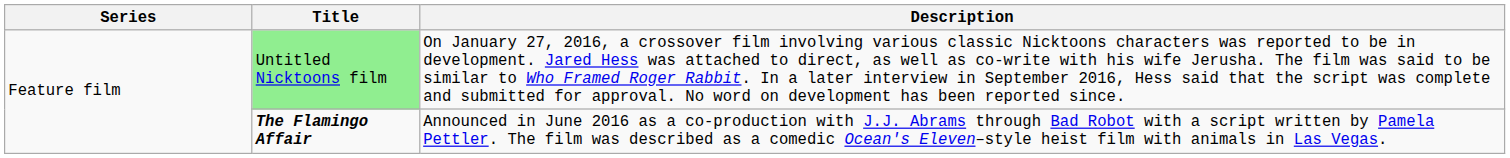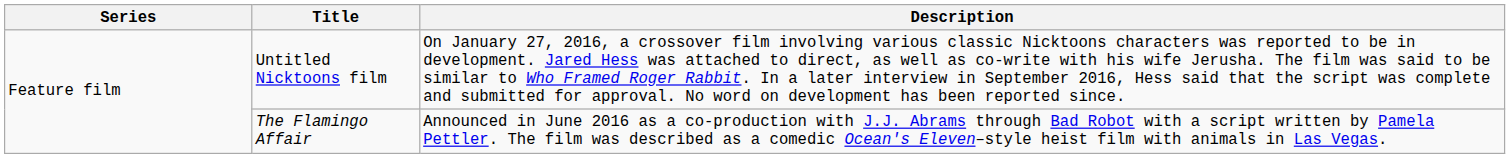(321, 70) lightgreen background -> (321, 70) no background
(312, 131) bold -> (312, 131) normal
